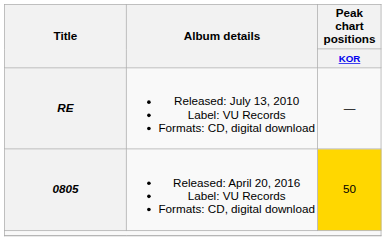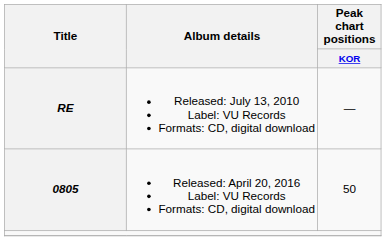(349, 189) gold background -> (349, 189) no background
